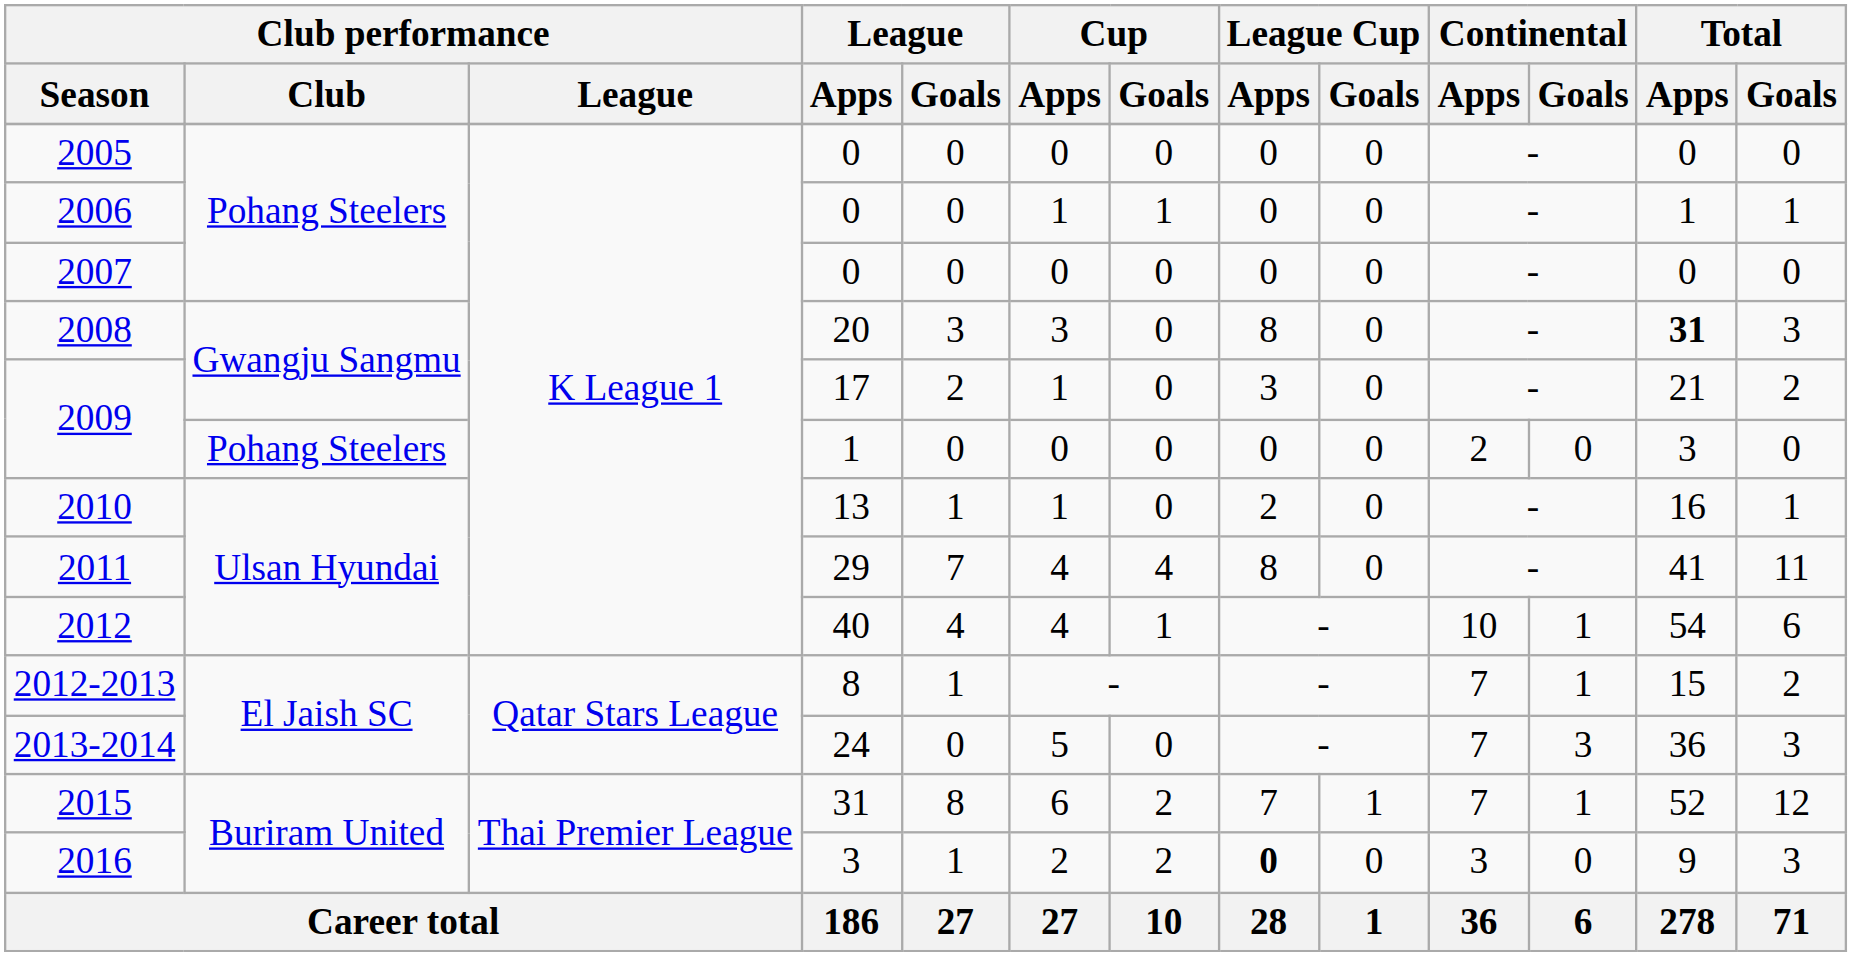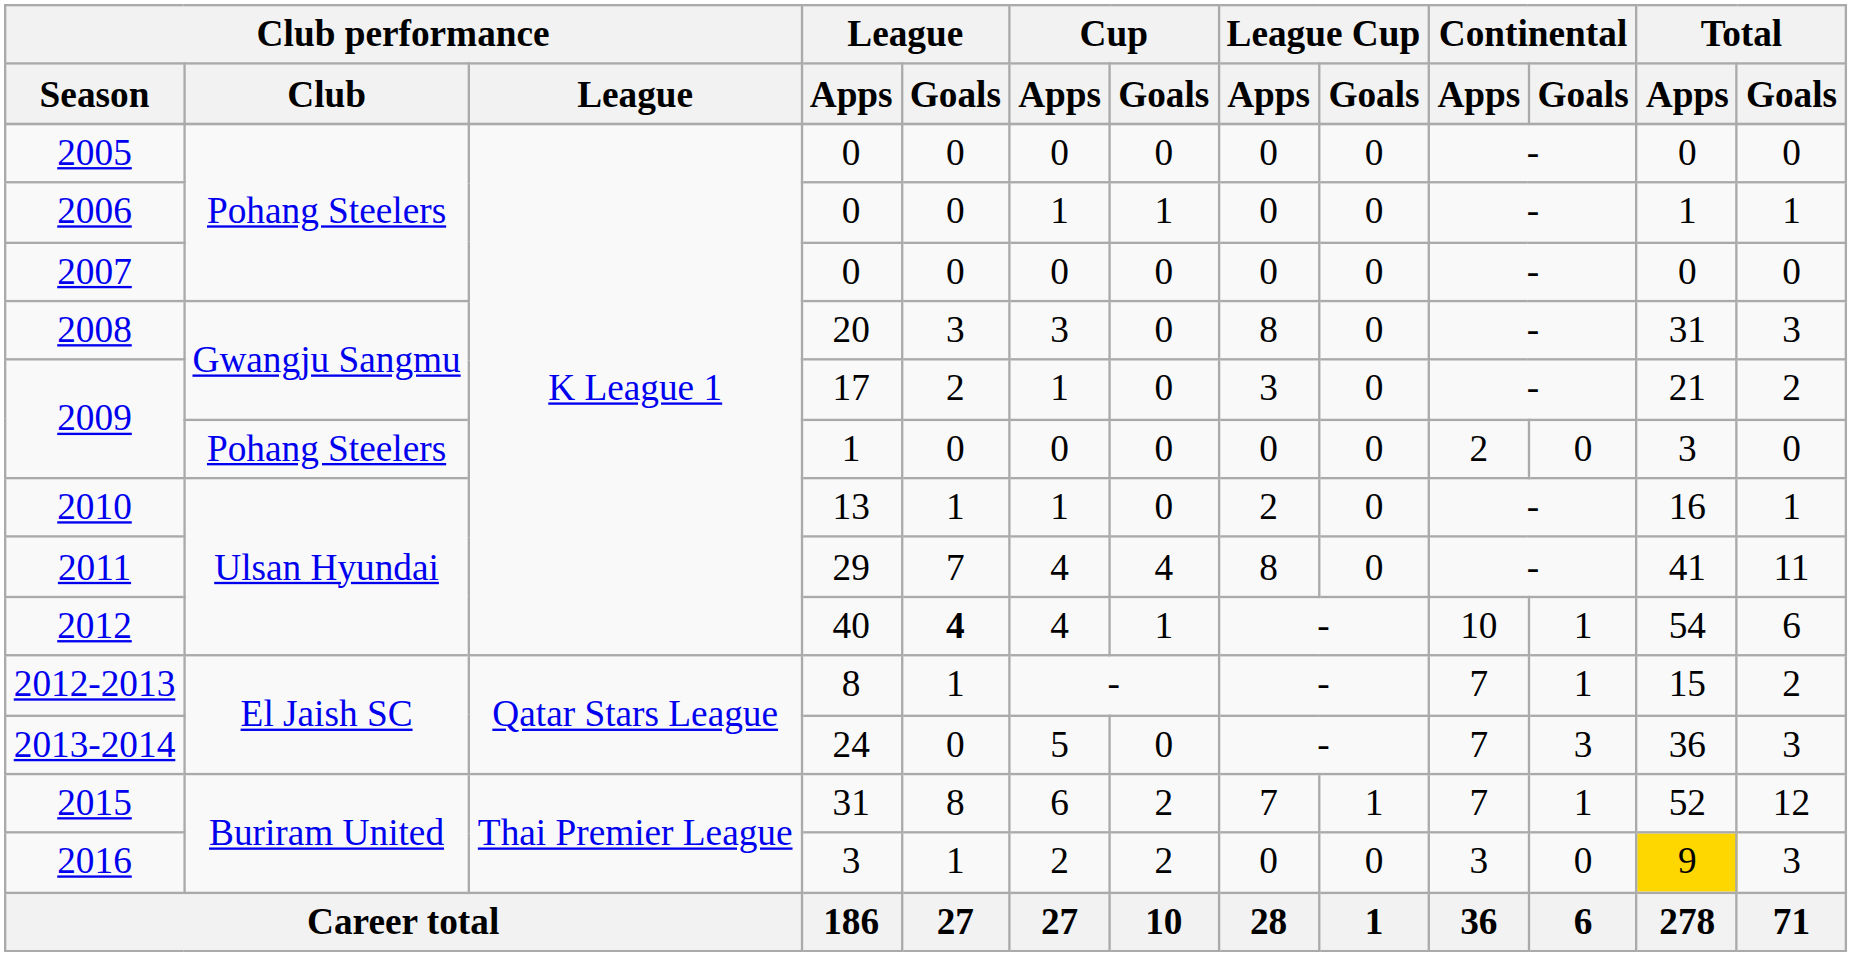(1687, 329) bold -> (1687, 329) normal
(955, 625) normal -> (955, 625) bold
(1269, 861) bold -> (1269, 861) normal
(1687, 861) no background -> (1687, 861) gold background
